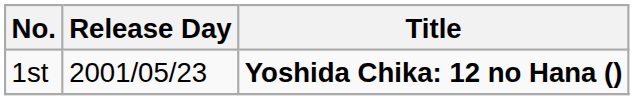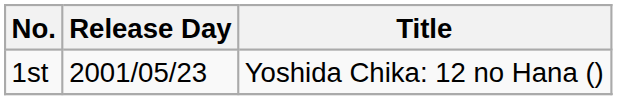(434, 72) bold -> (424, 72) normal
